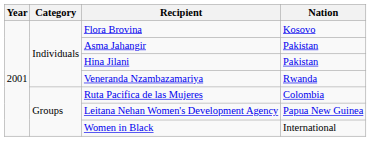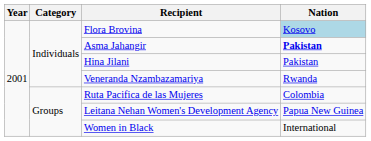(299, 29) no background -> (299, 29) lightblue background
(301, 45) normal -> (302, 45) bold
